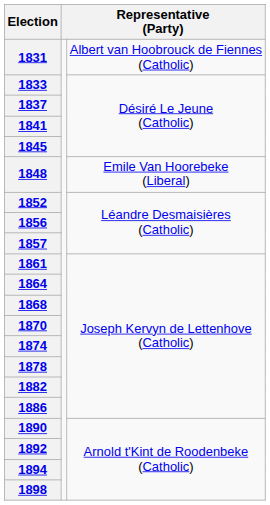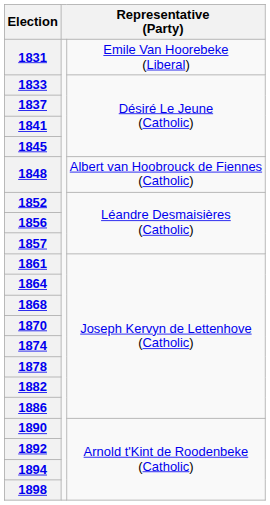(166, 57) Albert van Hoobrouck de Fiennes (Catholic) -> (166, 57) Emile Van Hoorebeke (Liberal)
(166, 174) Emile Van Hoorebeke (Liberal) -> (166, 174) Albert van Hoobrouck de Fiennes (Catholic)
